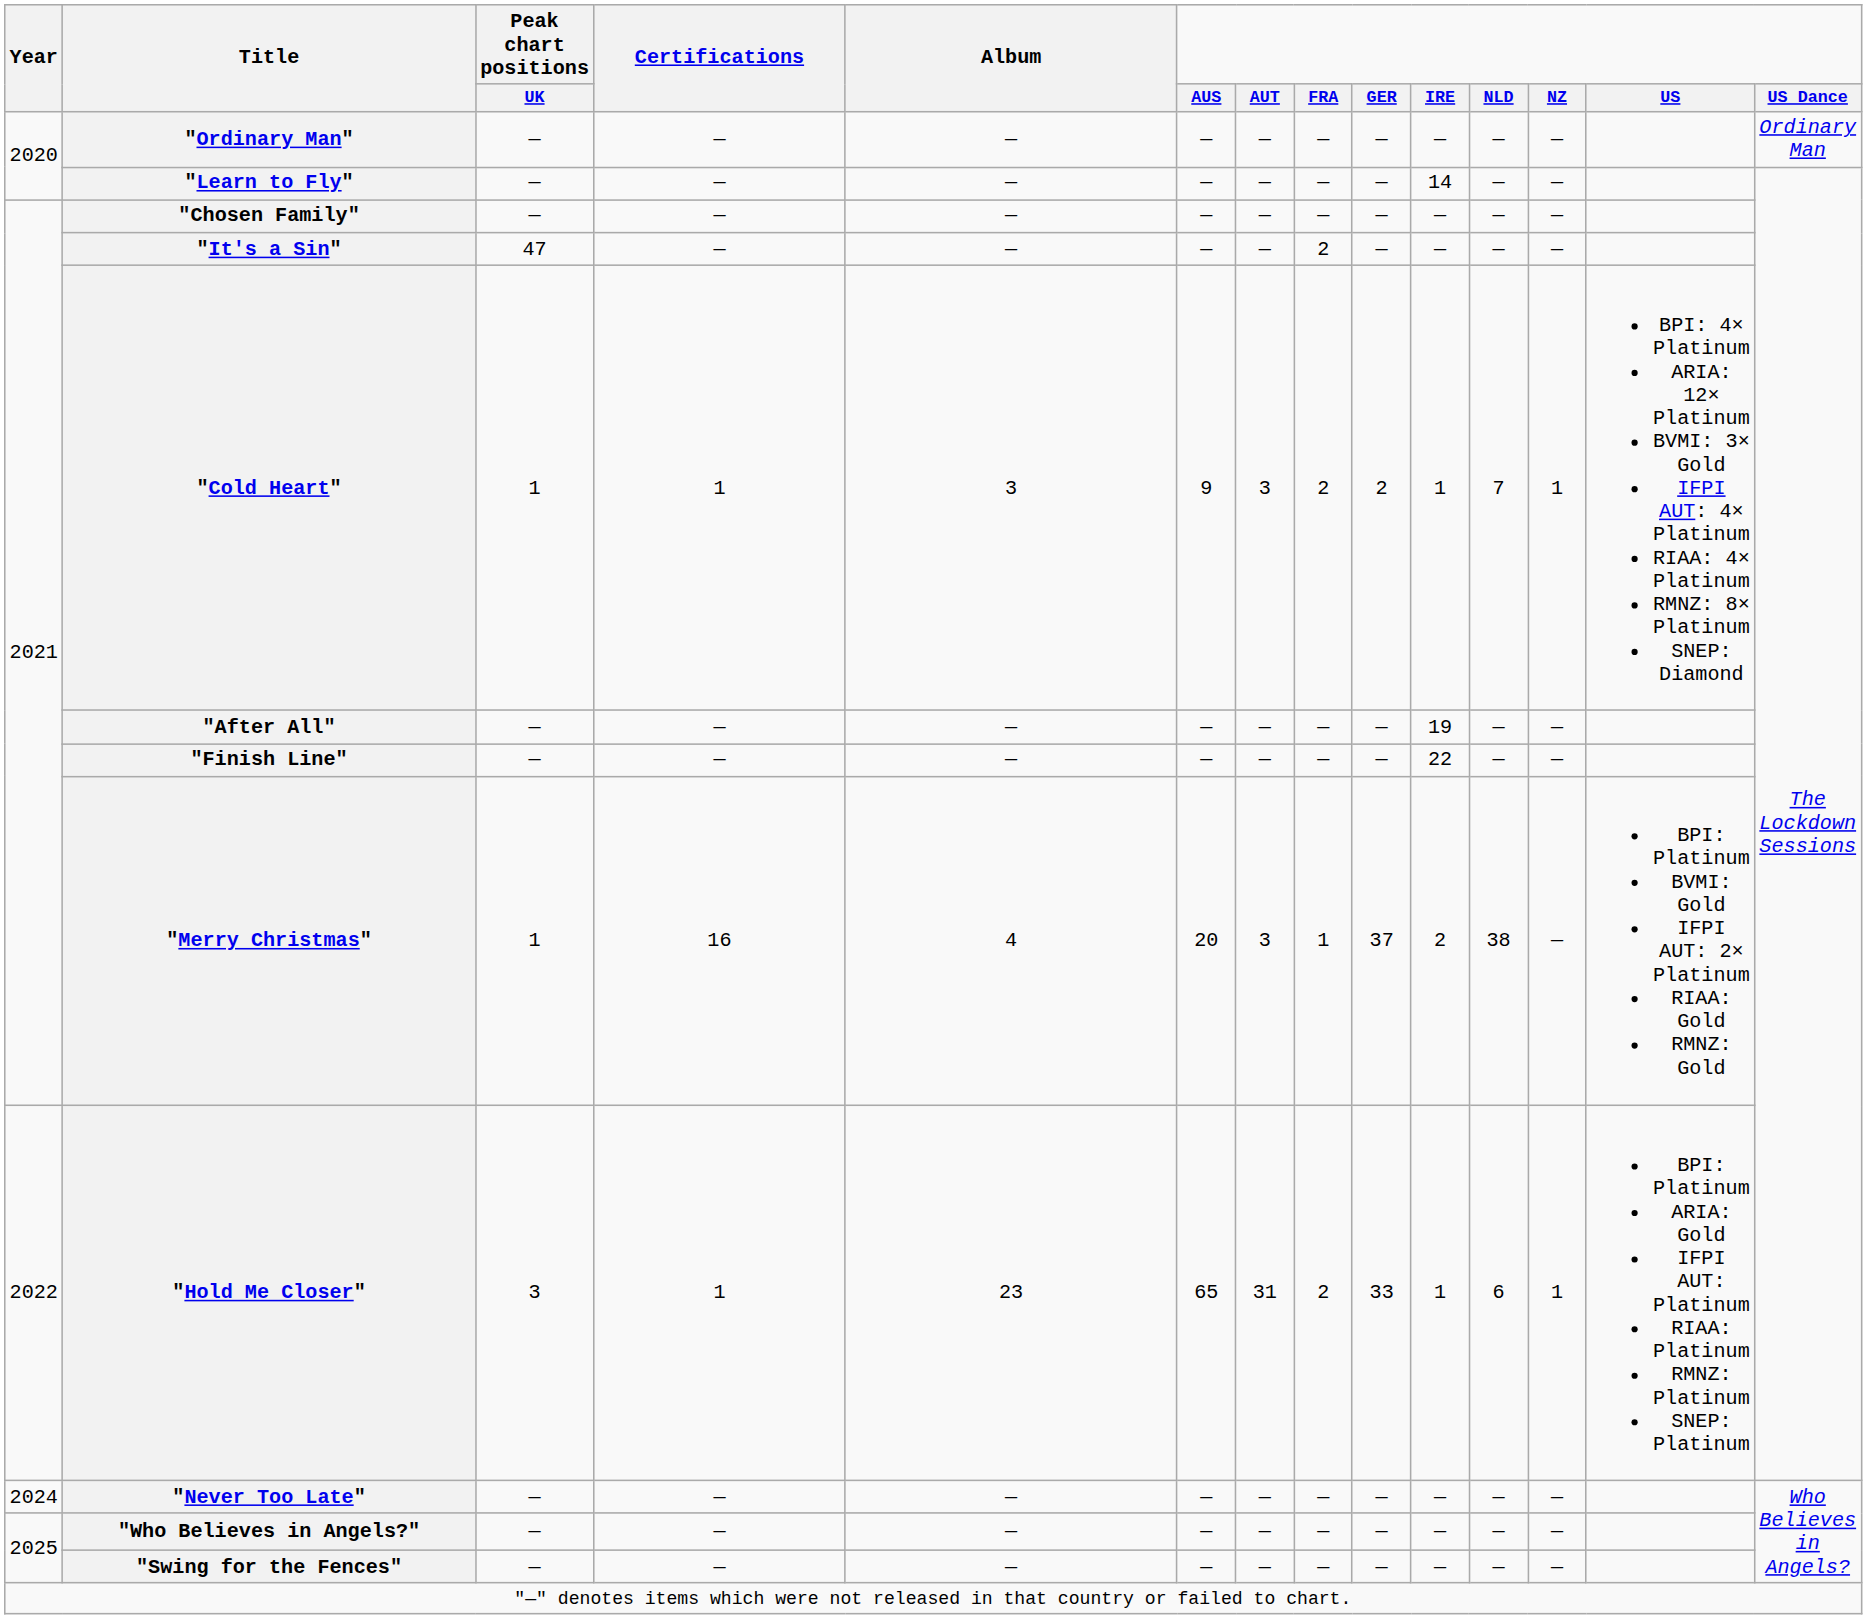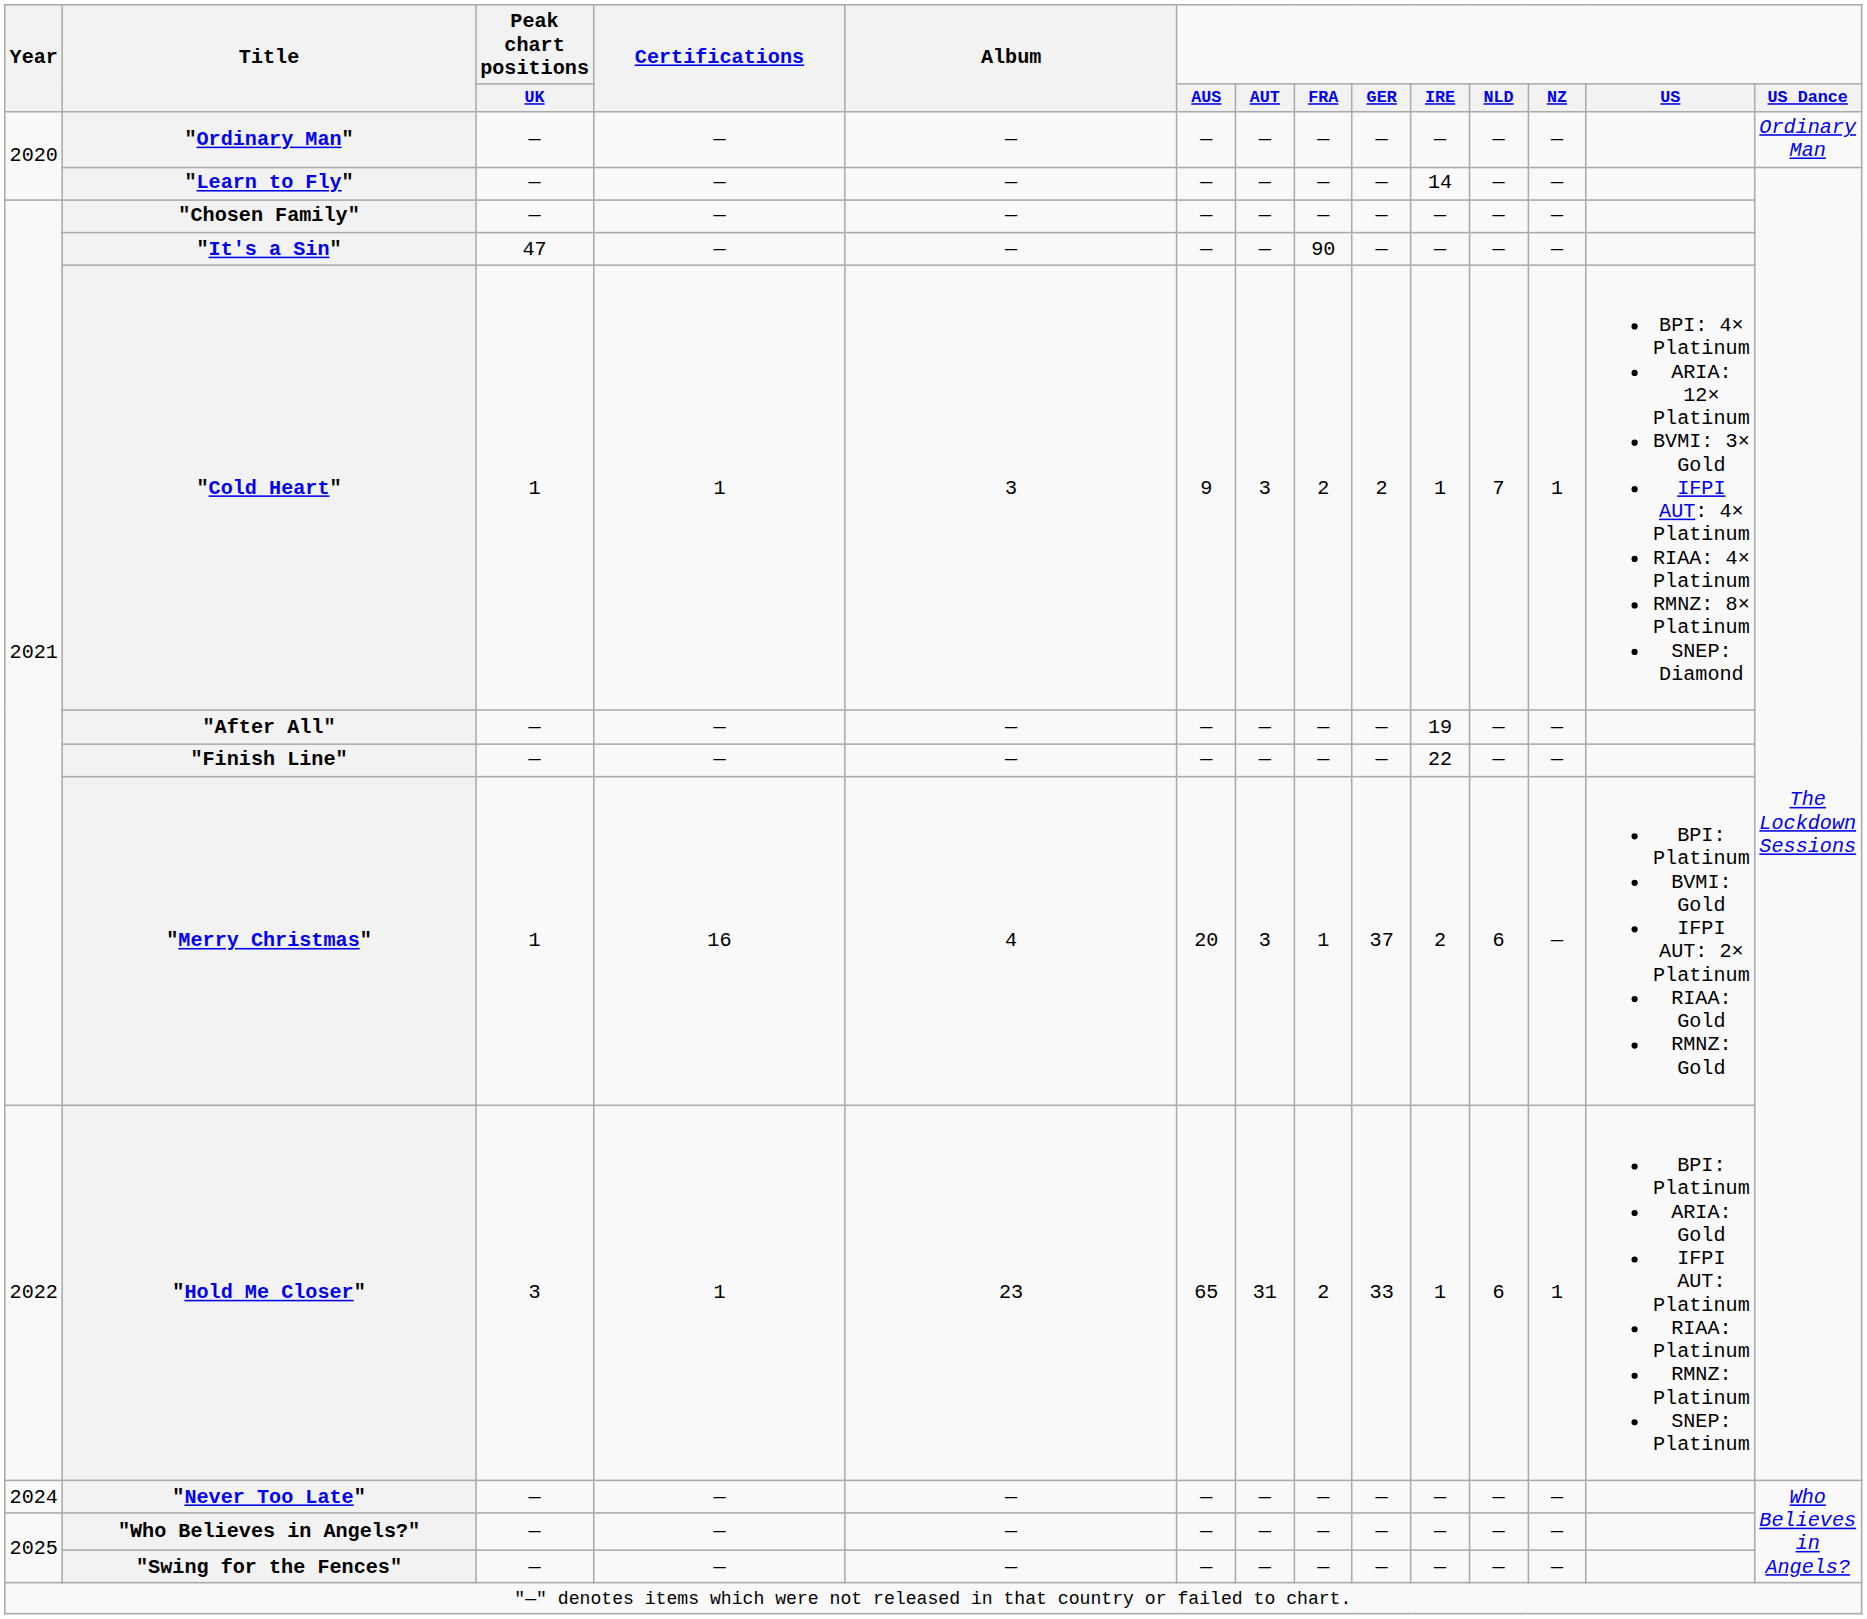(1323, 249) 2 -> (1323, 249) 90
(1499, 941) 38 -> (1499, 941) 6
